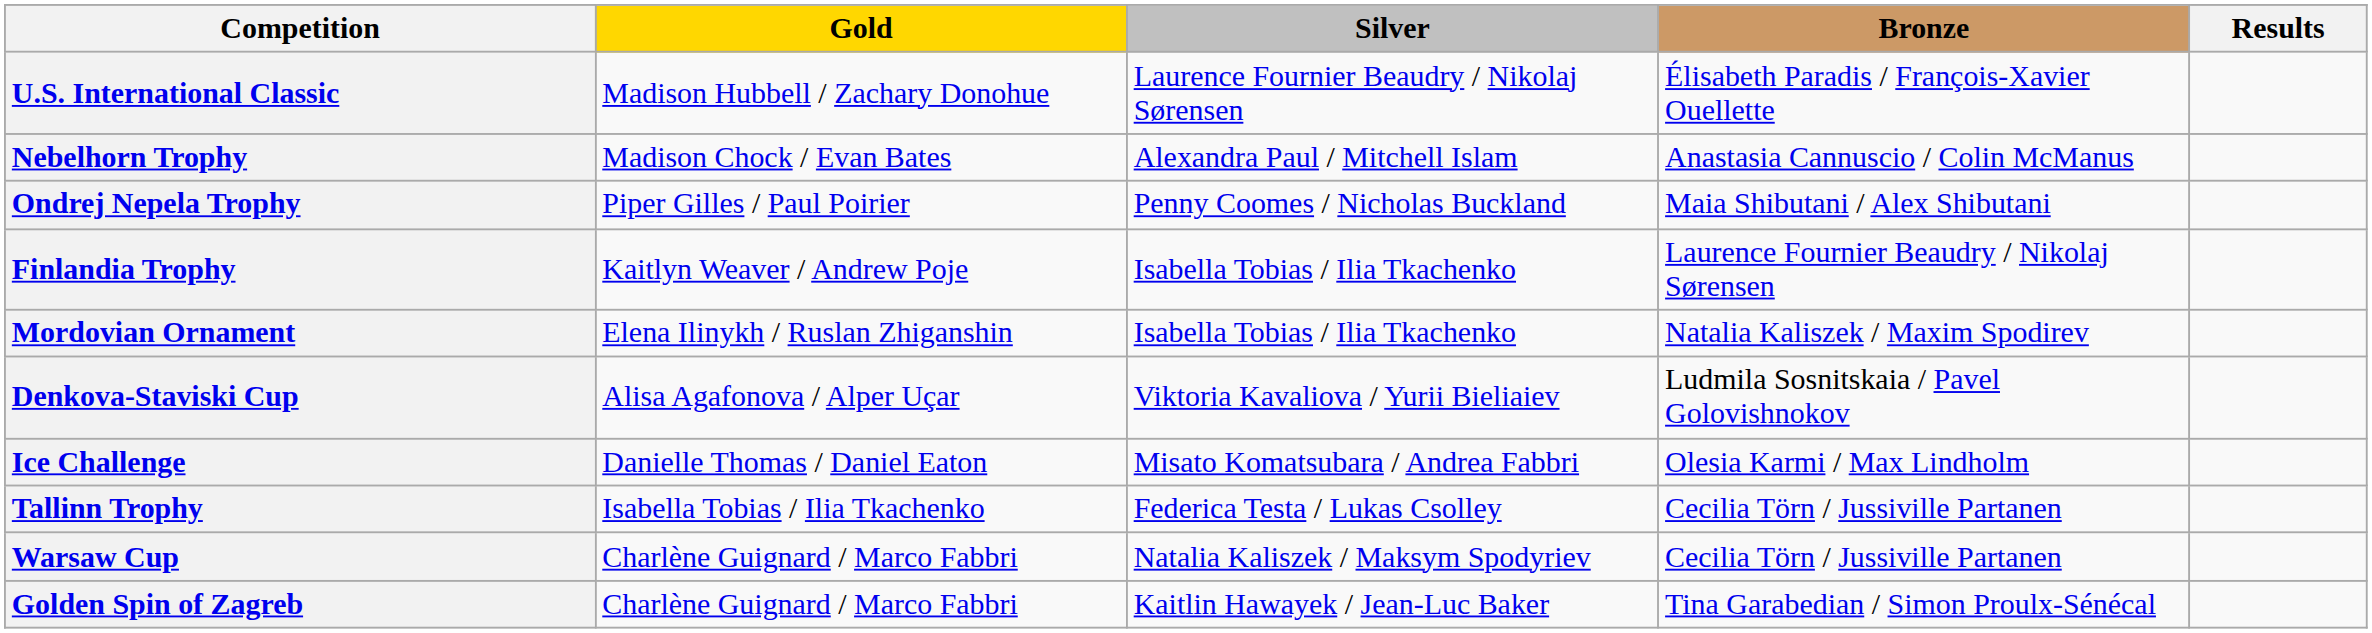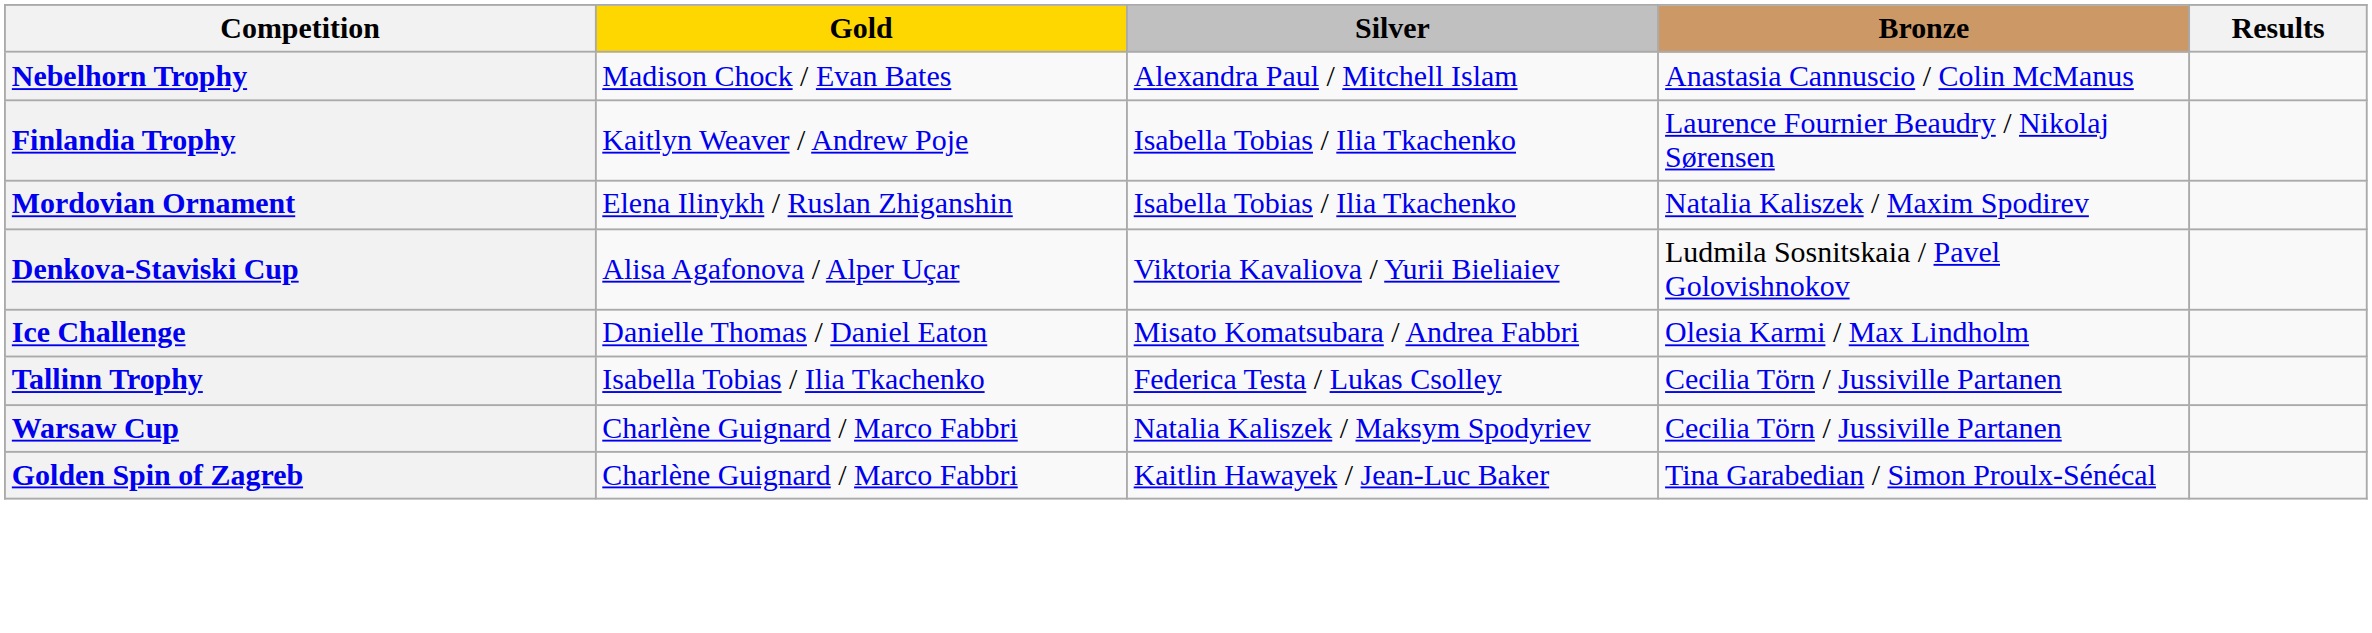- row: (176, 92)
- row: (156, 204)
